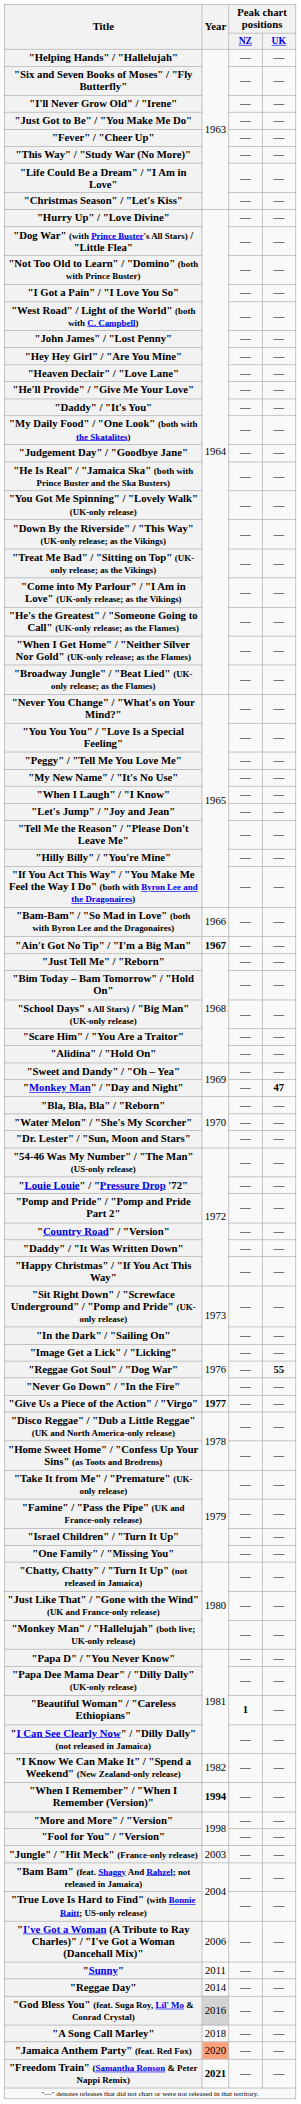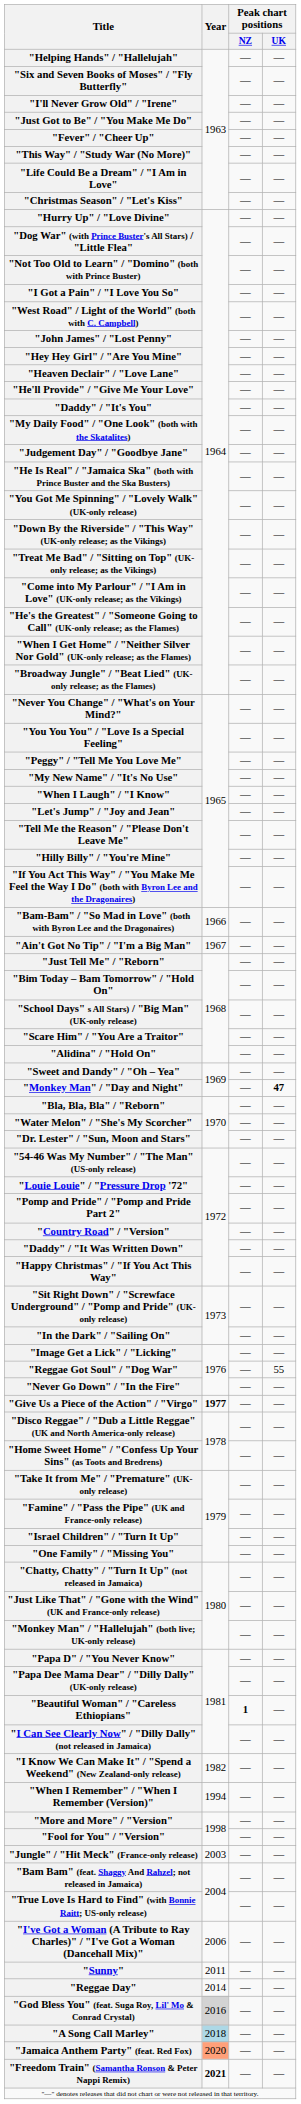(215, 945) bold -> (215, 945) normal
(279, 1369) bold -> (279, 1369) normal
(215, 1797) bold -> (215, 1797) normal
(215, 2033) no background -> (215, 2033) lightblue background
